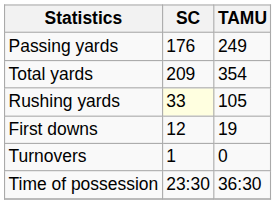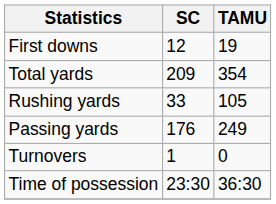rows swapped: (53, 129) <-> (63, 46)
(176, 101) lightyellow background -> (176, 101) no background
